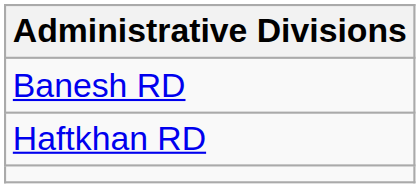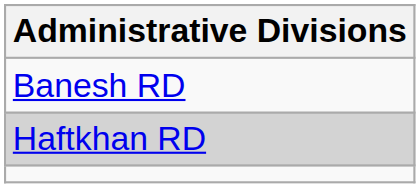(109, 138) no background -> (109, 138) lightgrey background
